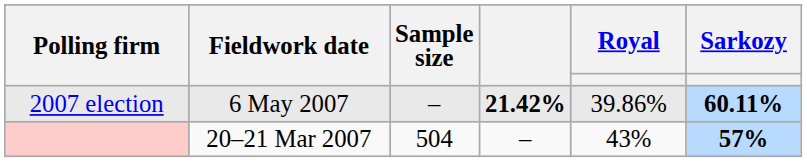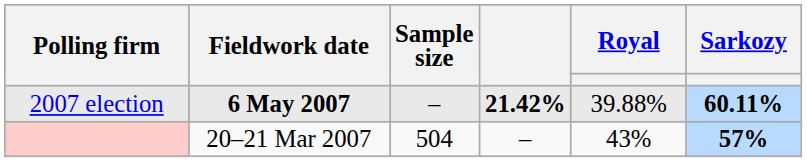(289, 104) normal -> (289, 104) bold
(629, 104) 39.86% -> (629, 104) 39.88%
